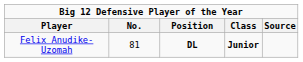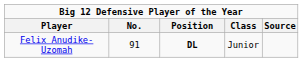(135, 45) 81 -> (135, 45) 91
(243, 45) bold -> (243, 45) normal
